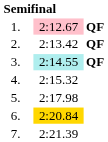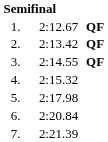(59, 26) pink background -> (59, 26) no background
(59, 62) paleturquoise background -> (59, 62) no background
(59, 115) gold background -> (59, 115) no background
